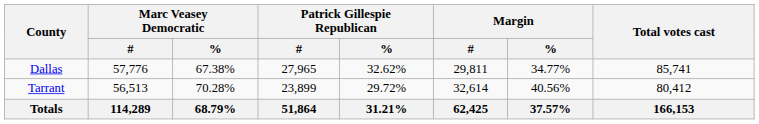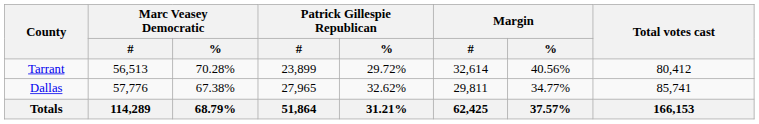rows swapped: (46, 68) <-> (46, 88)
